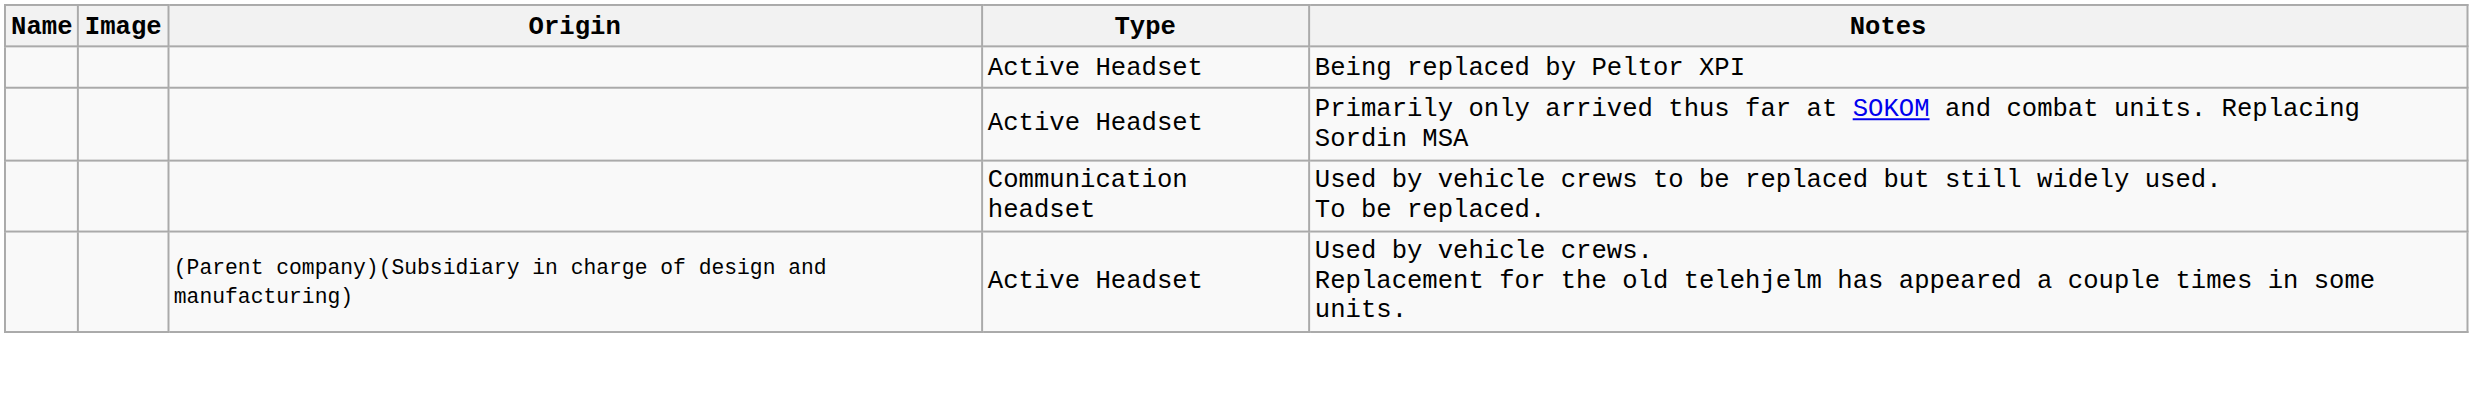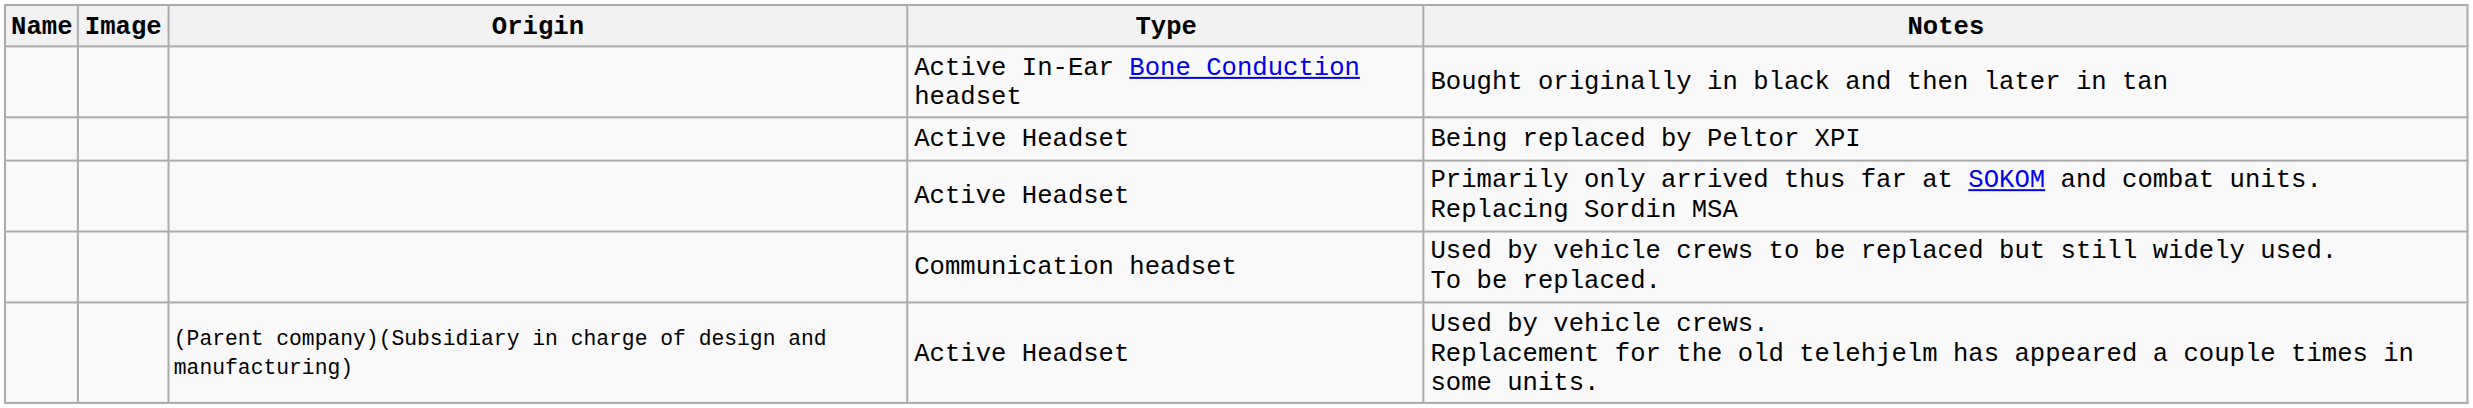+ row: (538, 82)
